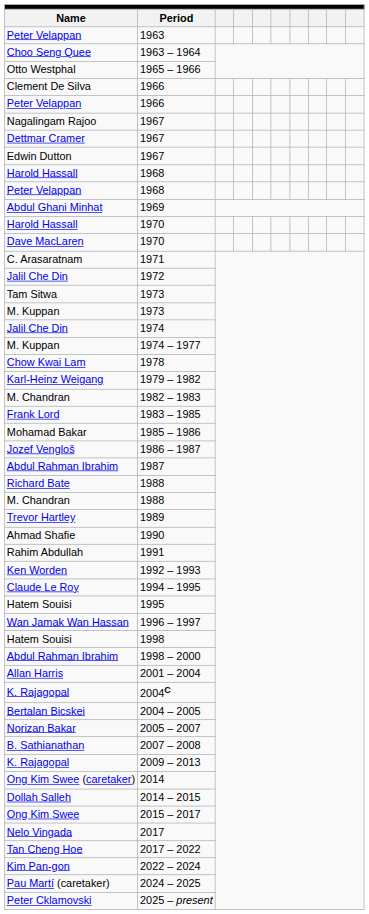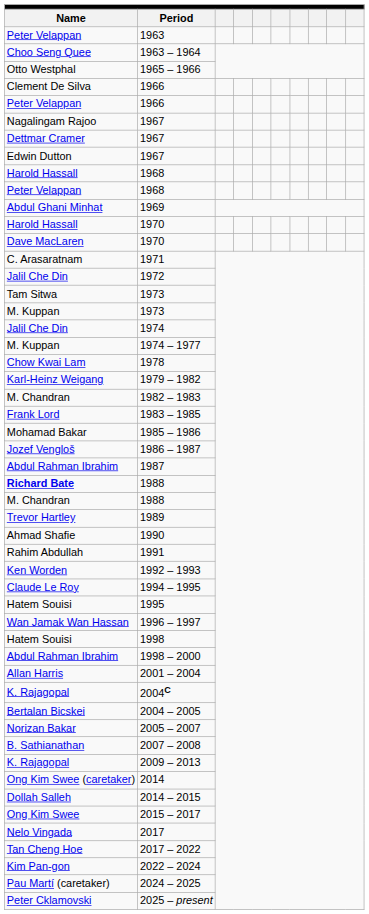(38, 484) normal -> (40, 484) bold
